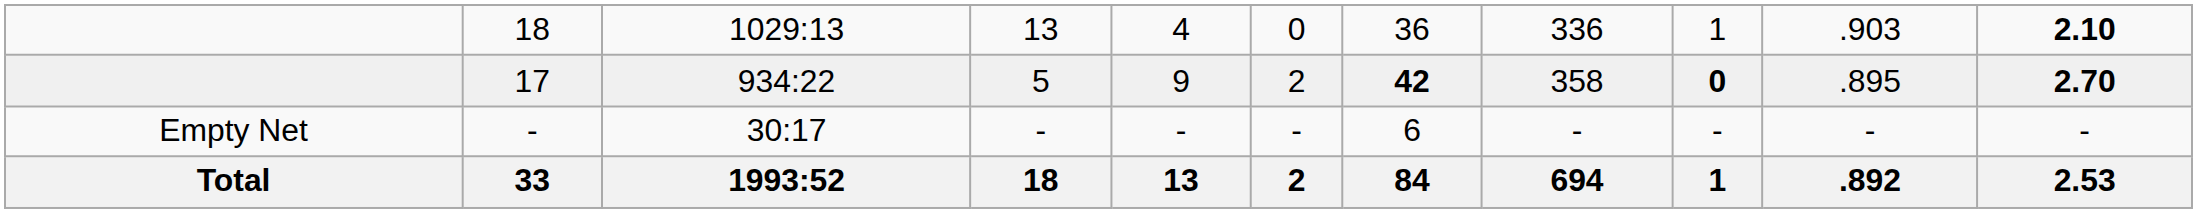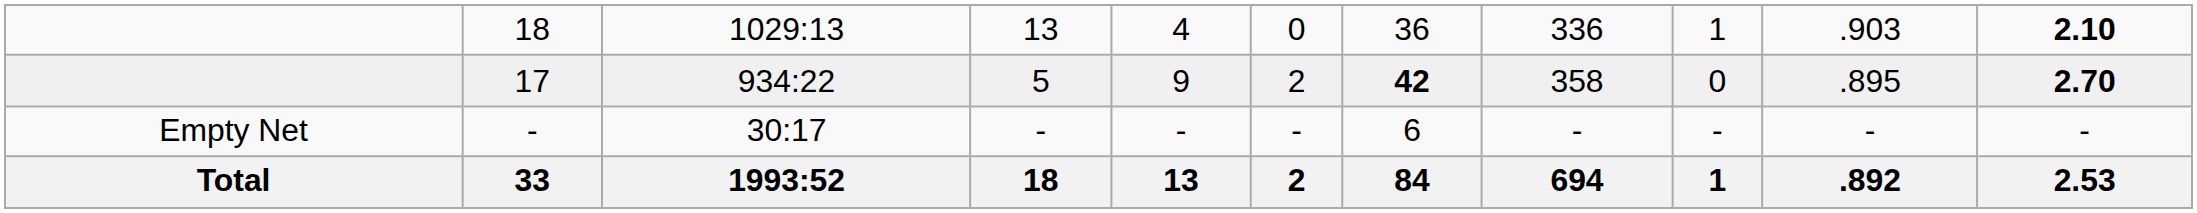(1717, 80) bold -> (1717, 80) normal
